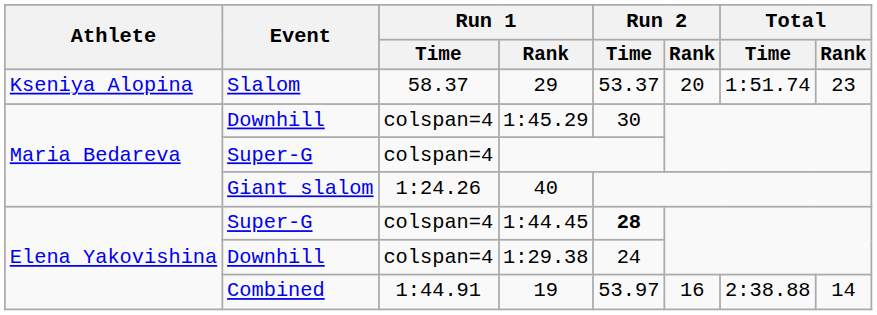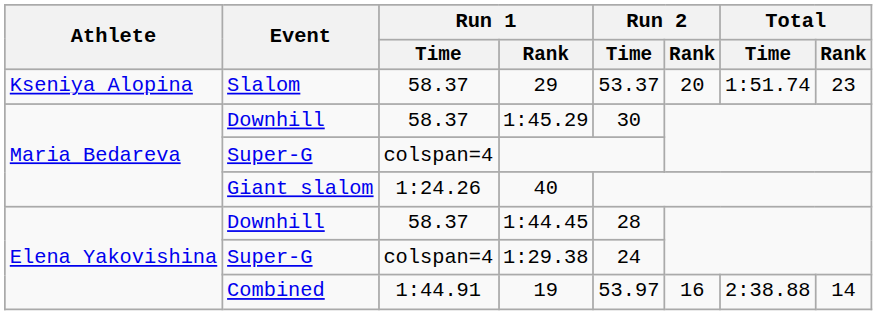(438, 120) colspan=4 -> (438, 120) 58.37
(270, 223) Super-G -> (276, 223) Downhill
(438, 223) colspan=4 -> (438, 223) 58.37
(629, 223) bold -> (629, 223) normal
(276, 257) Downhill -> (270, 257) Super-G
